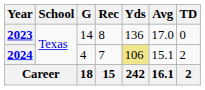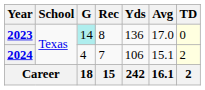(86, 34) no background -> (86, 34) paleturquoise background
(183, 34) no background -> (183, 34) lightyellow background
(134, 54) khaki background -> (134, 54) no background
(183, 54) no background -> (183, 54) lightyellow background
